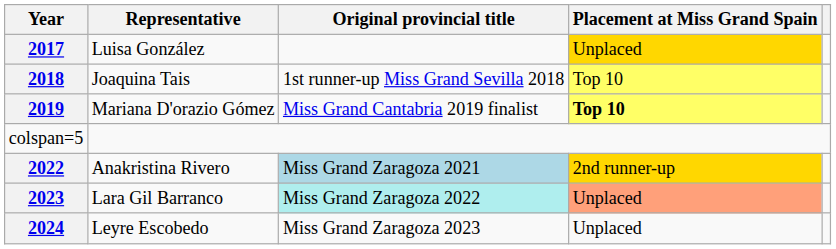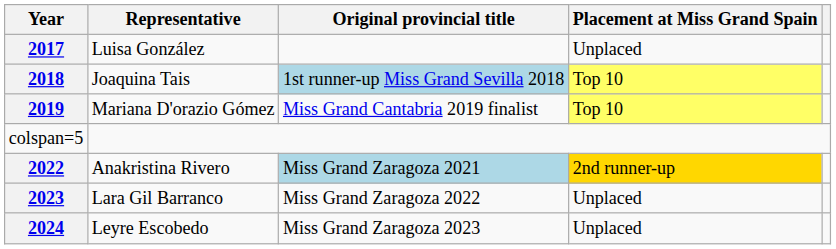(607, 49) gold background -> (607, 49) no background
(424, 79) no background -> (424, 79) lightblue background
(599, 109) bold -> (598, 109) normal
(382, 198) paleturquoise background -> (382, 198) no background
(607, 198) lightsalmon background -> (607, 198) no background
